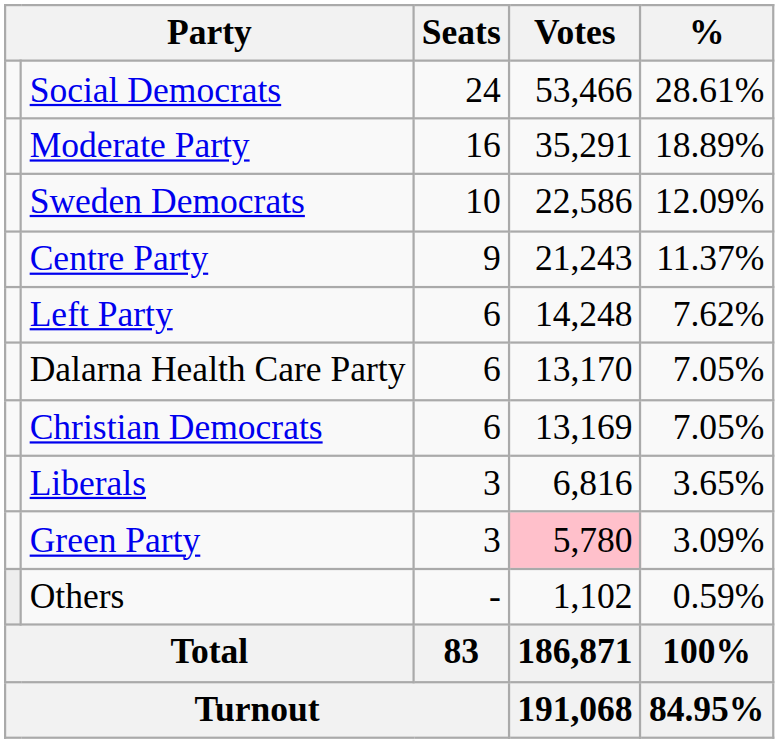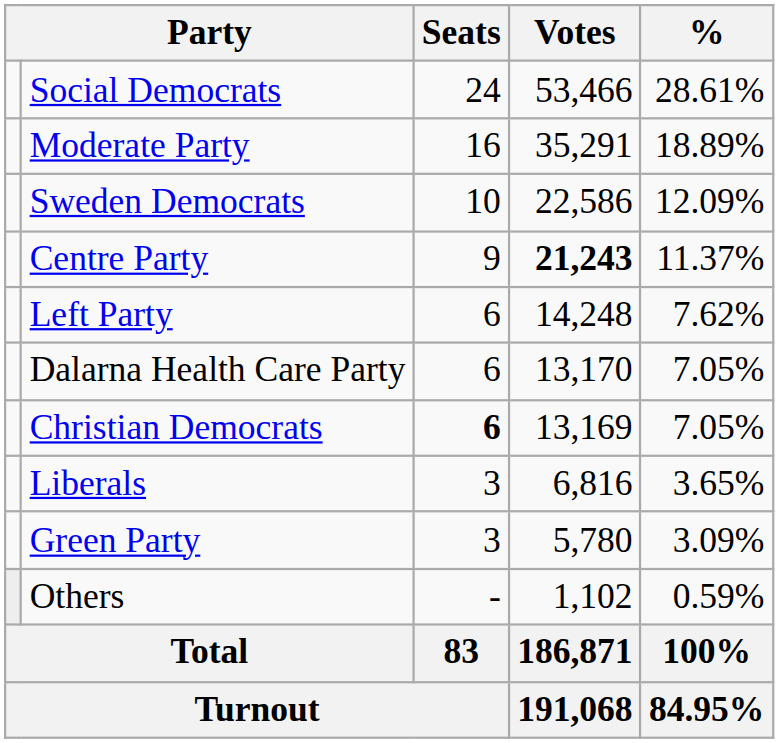(584, 257) normal -> (584, 257) bold
(492, 426) normal -> (492, 426) bold
(593, 539) pink background -> (593, 539) no background
